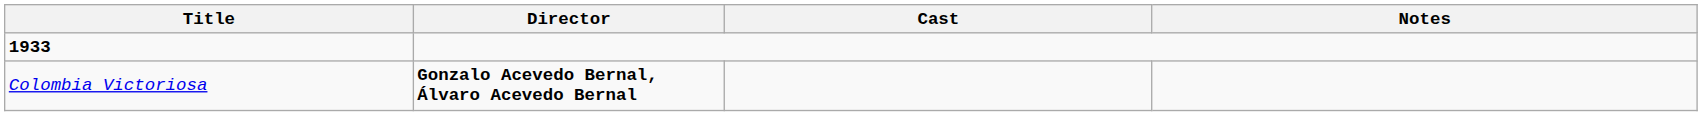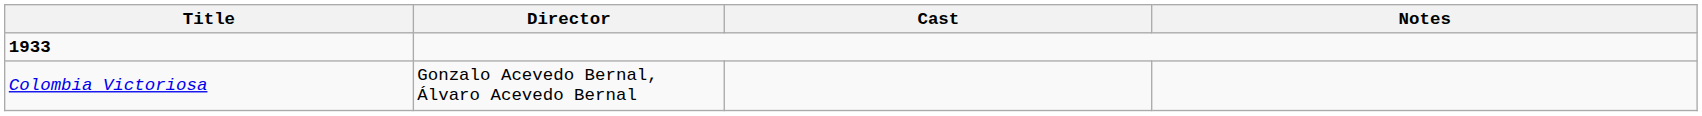(538, 86) bold -> (538, 86) normal
